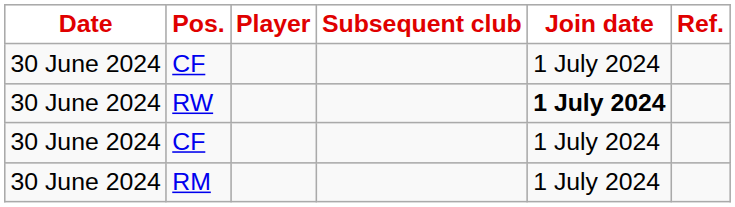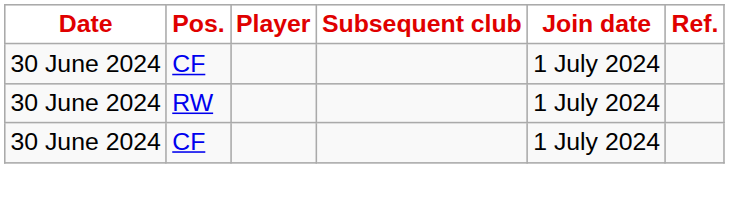(599, 102) bold -> (597, 102) normal
- row: (86, 181)
